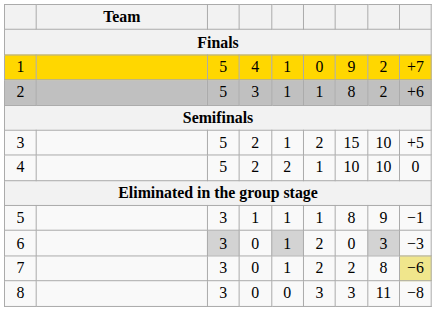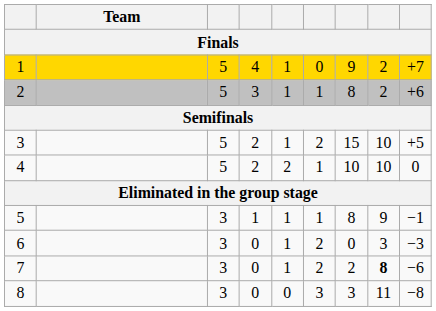(223, 243) lightgrey background -> (223, 243) no background
(287, 243) lightgrey background -> (287, 243) no background
(383, 243) lightgrey background -> (383, 243) no background
(383, 268) normal -> (383, 268) bold
(416, 268) khaki background -> (416, 268) no background
